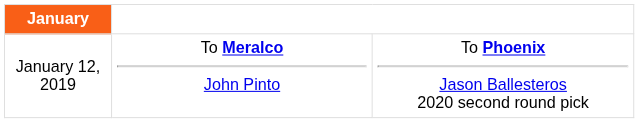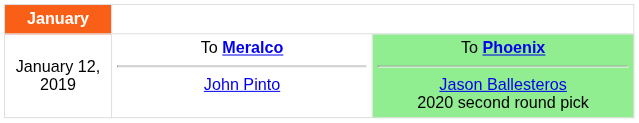(503, 75) no background -> (503, 75) lightgreen background
